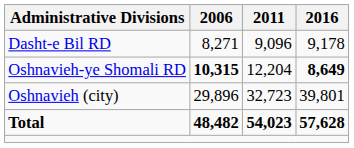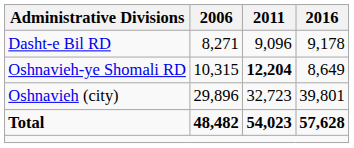(216, 69) bold -> (216, 69) normal
(269, 69) normal -> (269, 69) bold
(326, 69) bold -> (326, 69) normal
